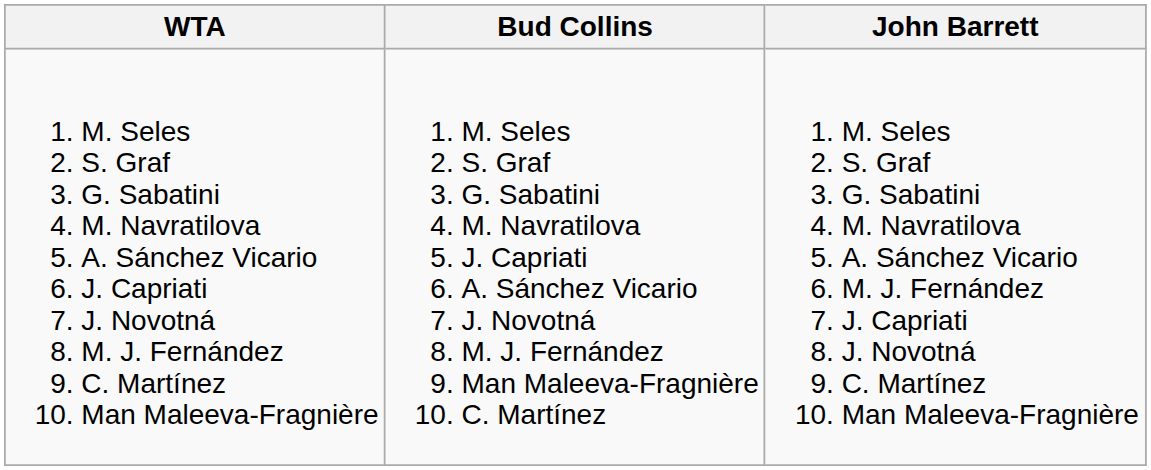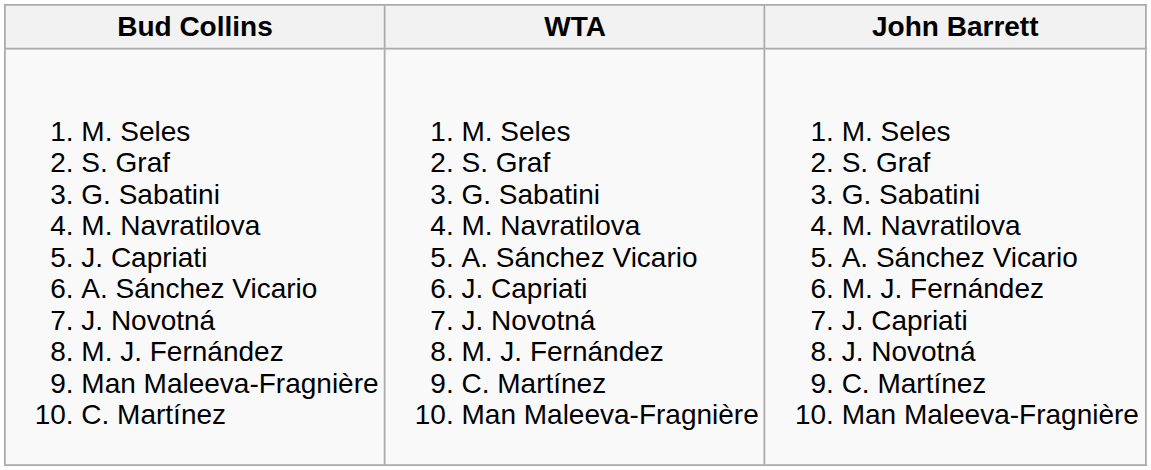columns swapped: (195, 26) <-> (575, 26)
